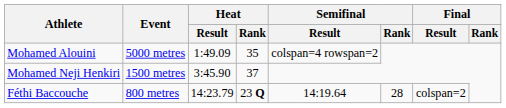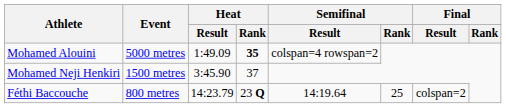(252, 53) normal -> (252, 53) bold
(397, 93) 28 -> (397, 93) 25
